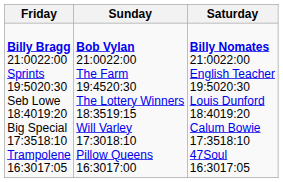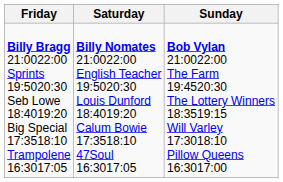columns swapped: (232, 14) <-> (130, 14)
